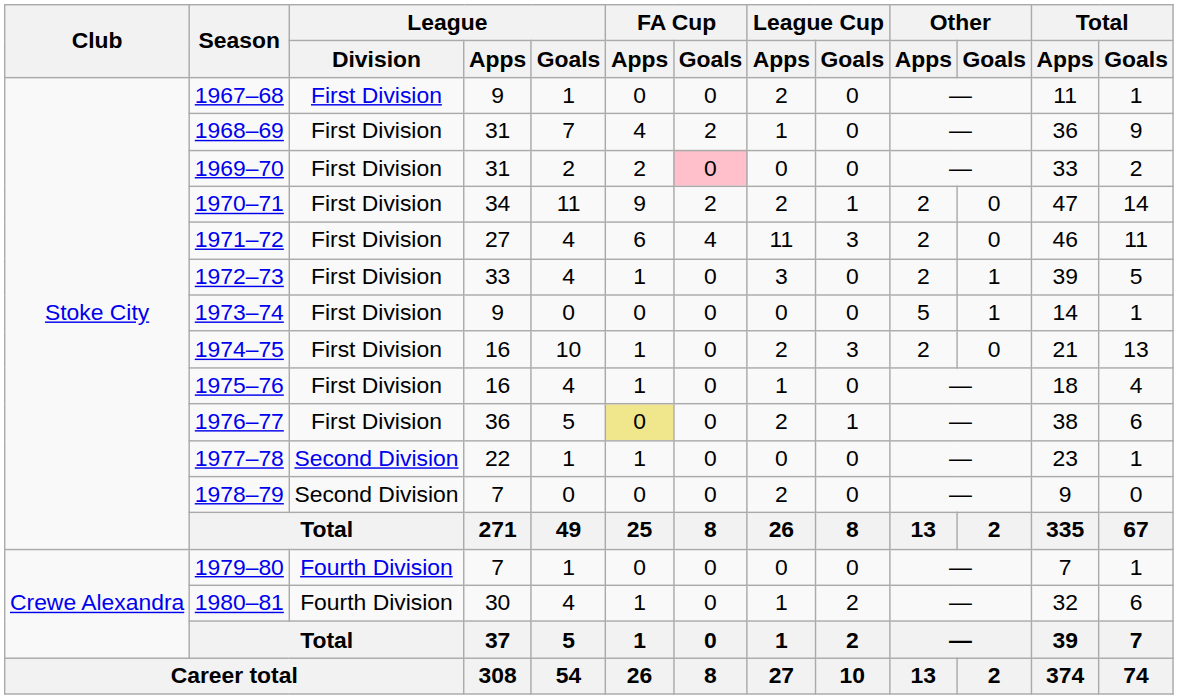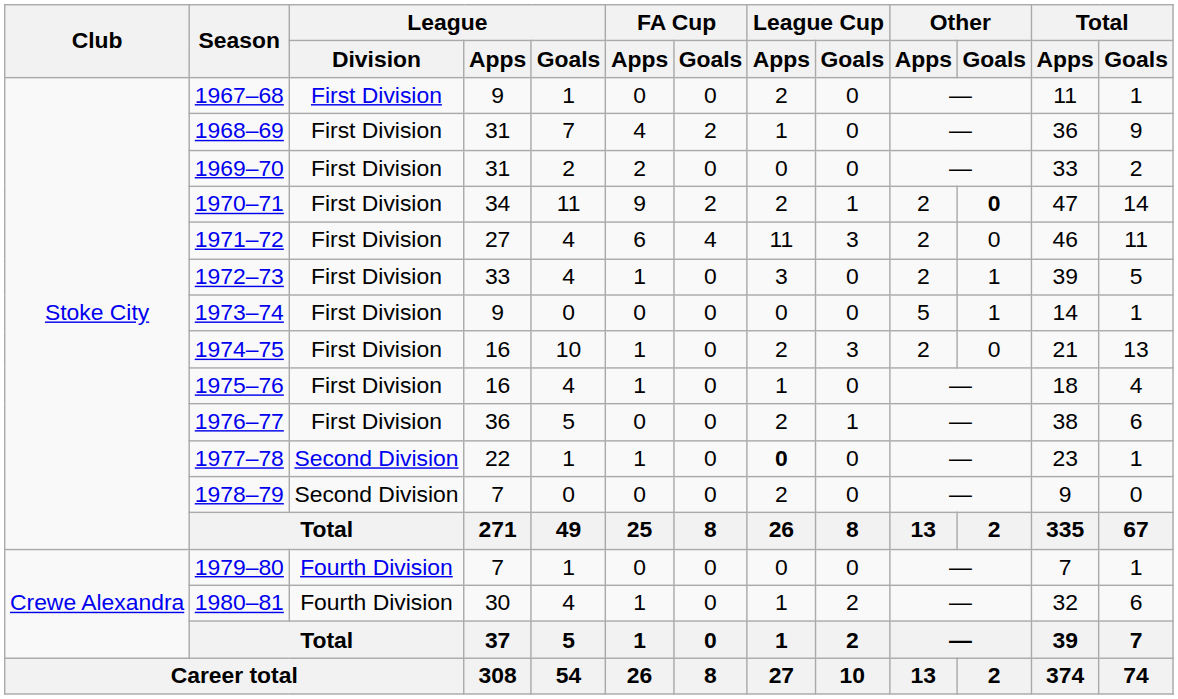(710, 167) pink background -> (710, 167) no background
(994, 204) normal -> (994, 204) bold
(640, 421) khaki background -> (640, 421) no background
(781, 458) normal -> (781, 458) bold
